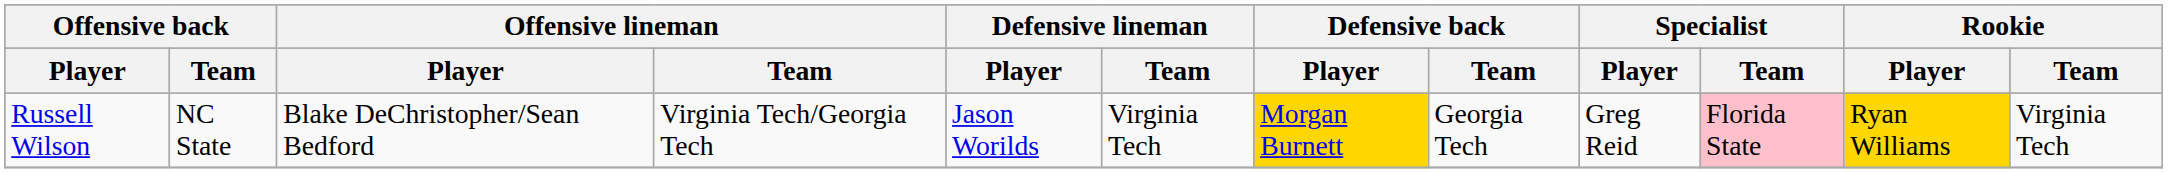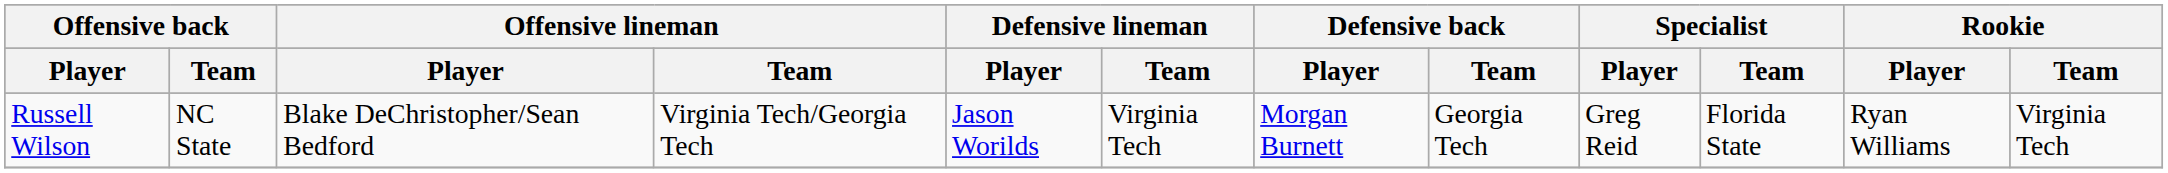(1304, 129) gold background -> (1304, 129) no background
(1746, 129) pink background -> (1746, 129) no background
(1900, 129) gold background -> (1900, 129) no background
